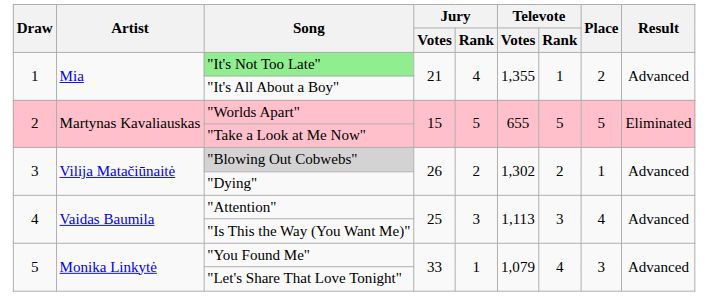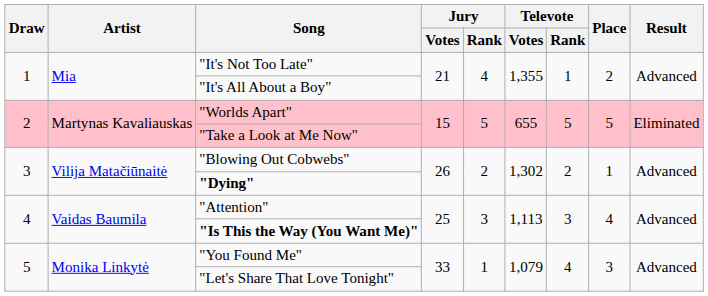(264, 64) lightgreen background -> (256, 64) no background
(282, 159) lightgrey background -> (274, 159) no background
(232, 183) normal -> (227, 183) bold
(309, 231) normal -> (309, 231) bold
